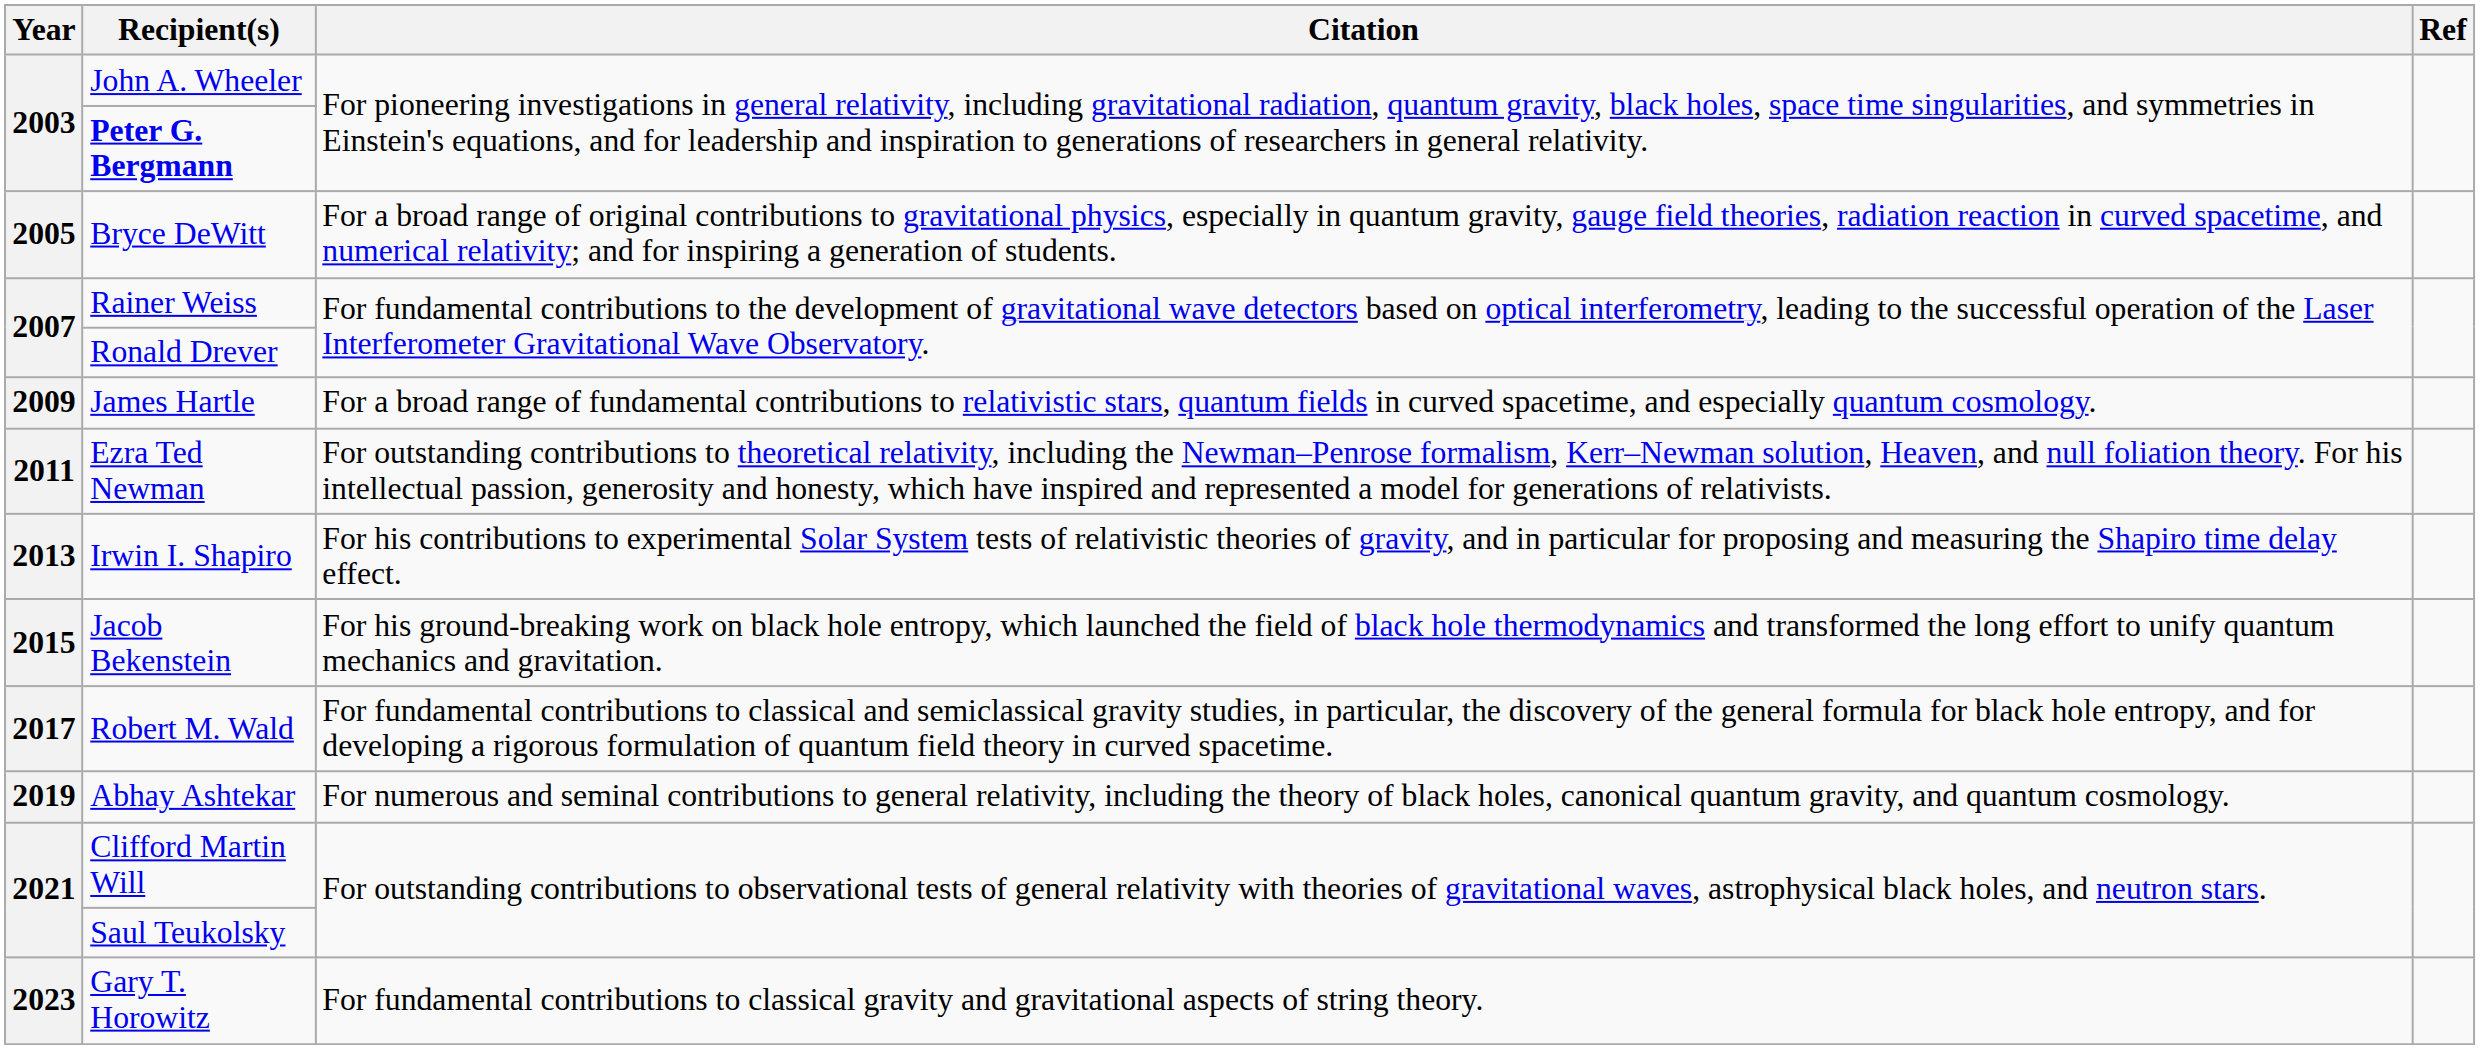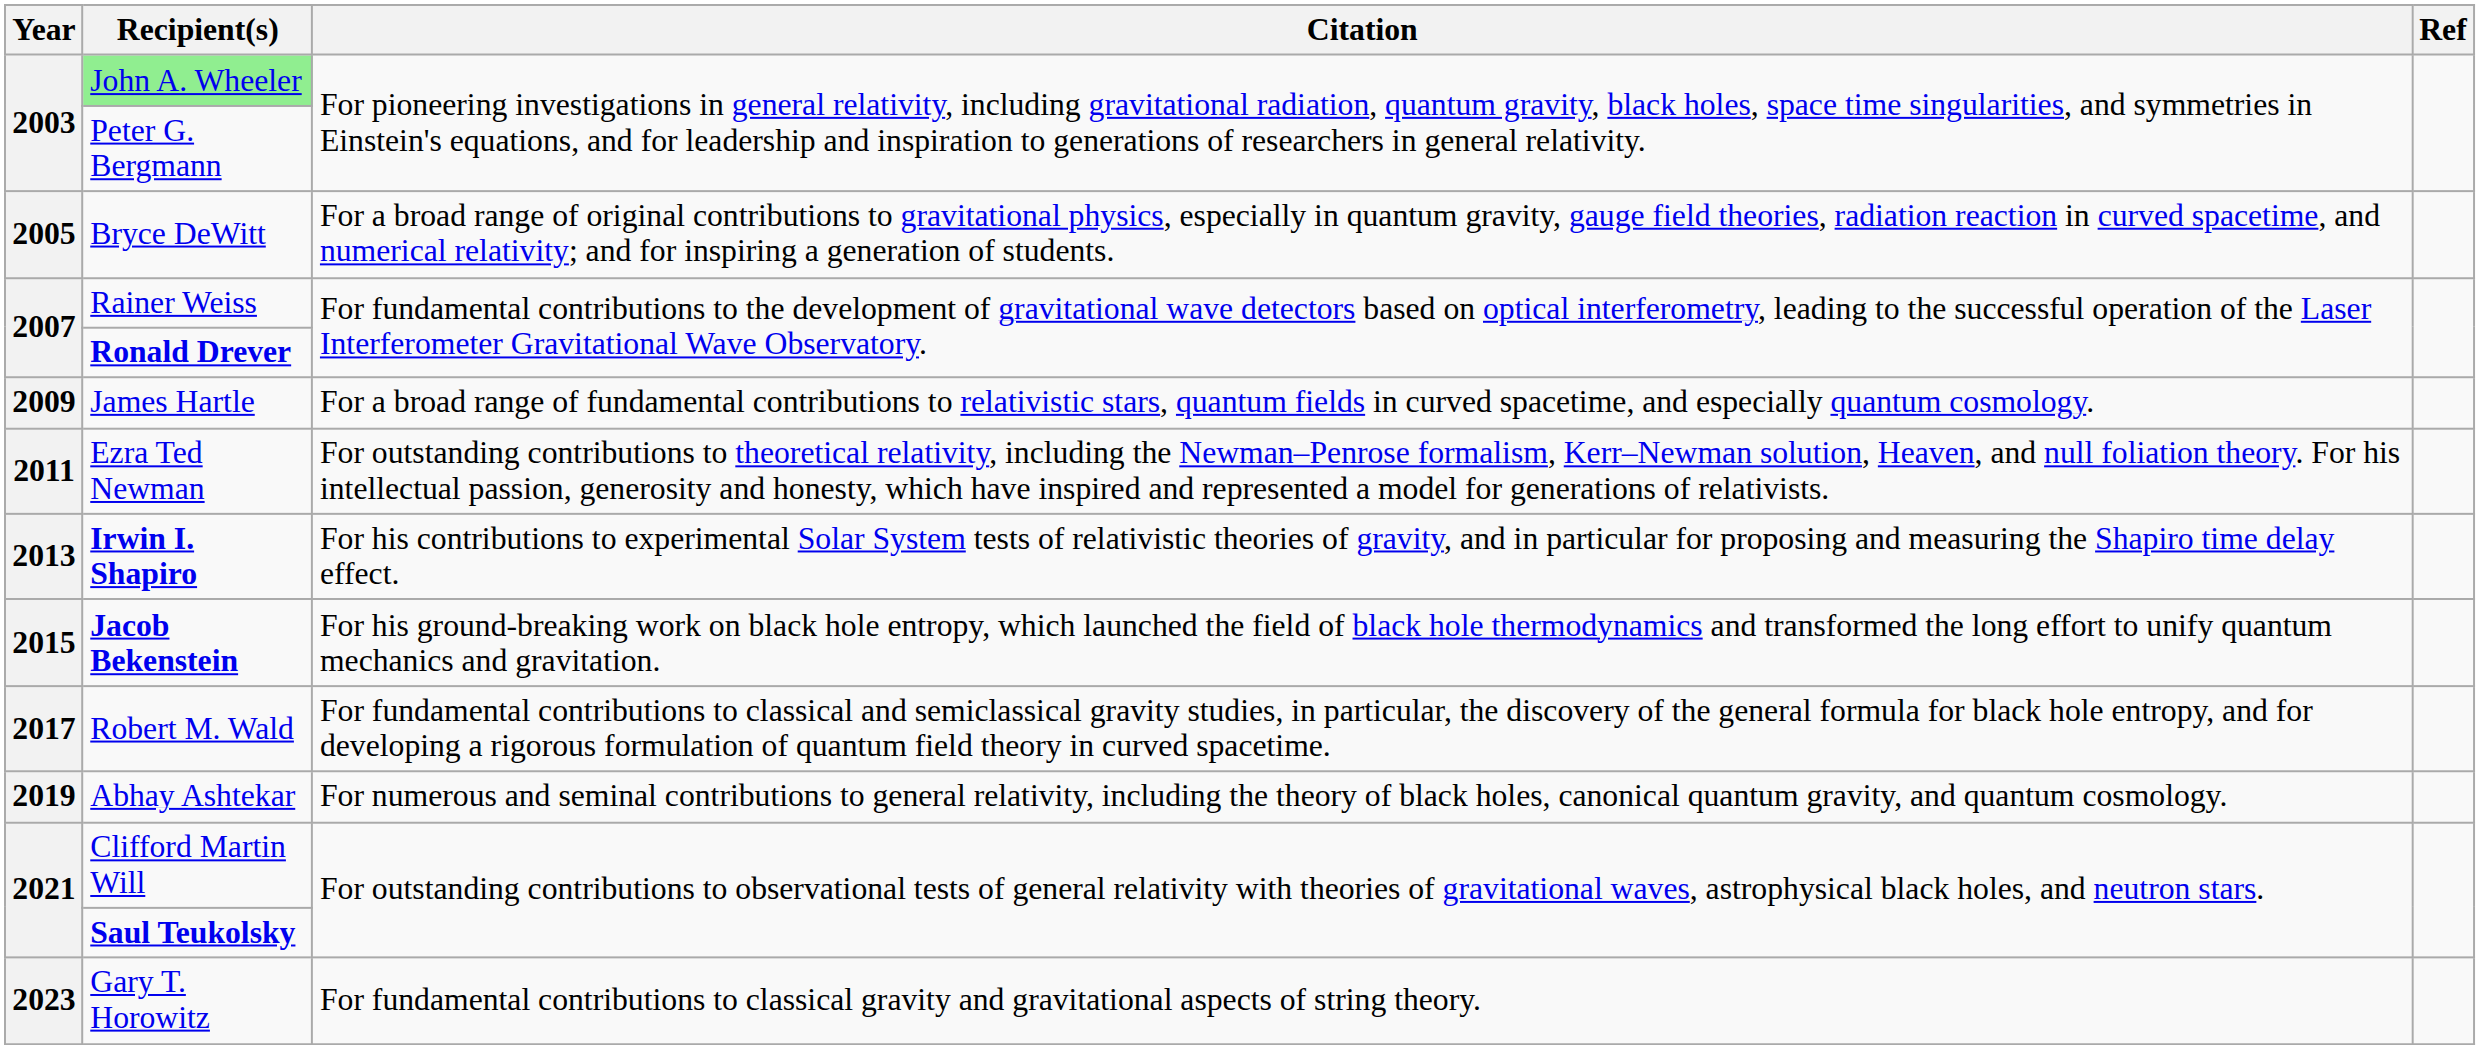(196, 79) no background -> (196, 79) lightgreen background
(162, 147) bold -> (156, 147) normal
(184, 352) normal -> (191, 352) bold
(191, 556) normal -> (144, 556) bold
(161, 642) normal -> (164, 642) bold
(188, 932) normal -> (193, 932) bold
